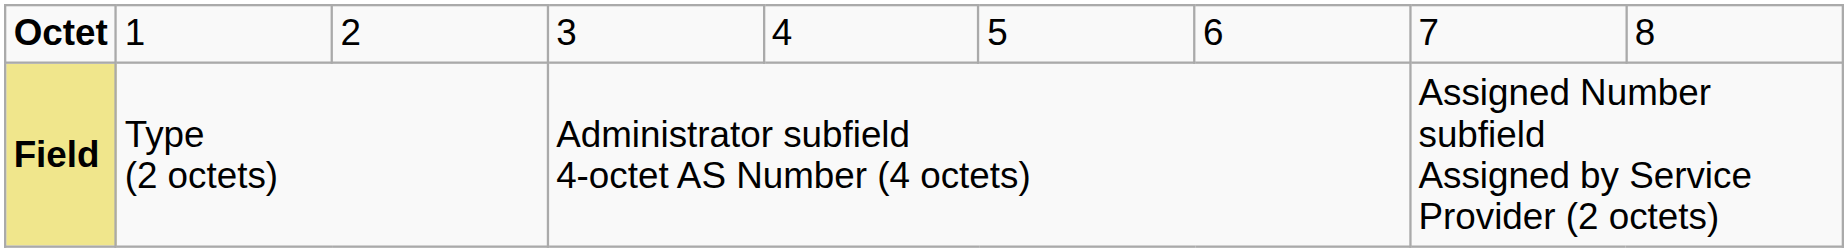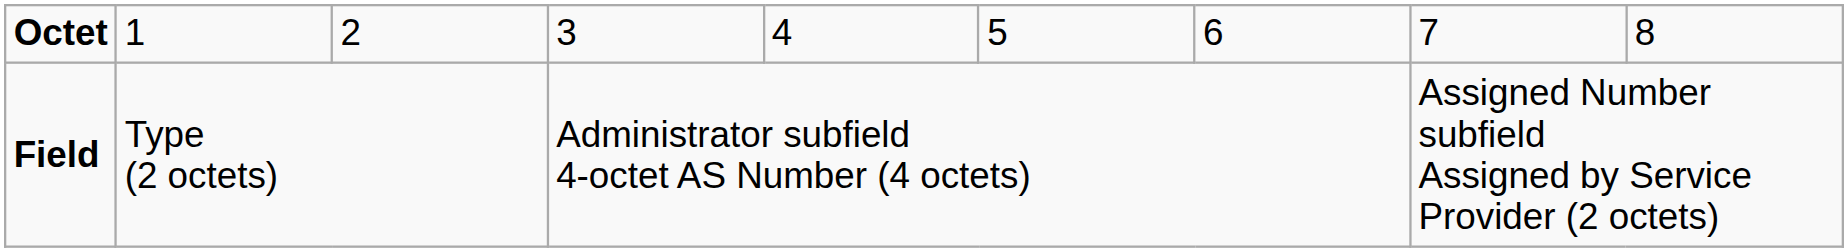(57, 154) khaki background -> (57, 154) no background
